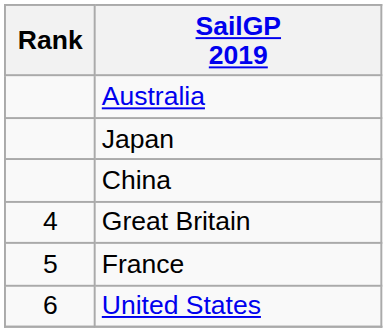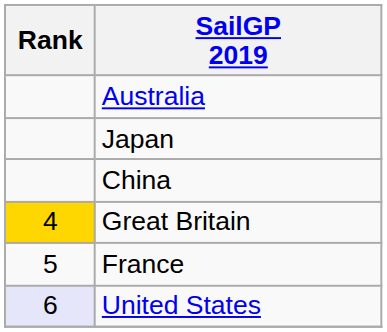(50, 222) no background -> (50, 222) gold background
(50, 306) no background -> (50, 306) lavender background
